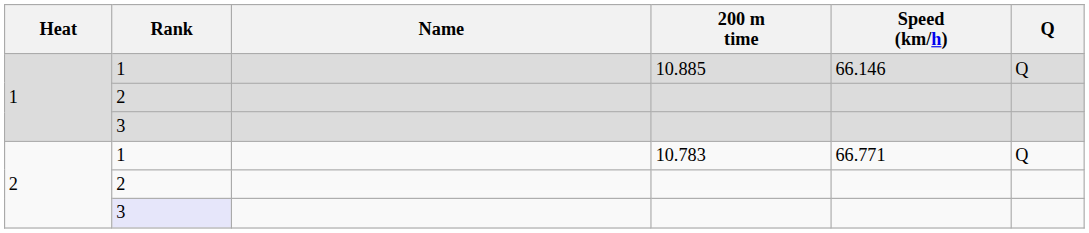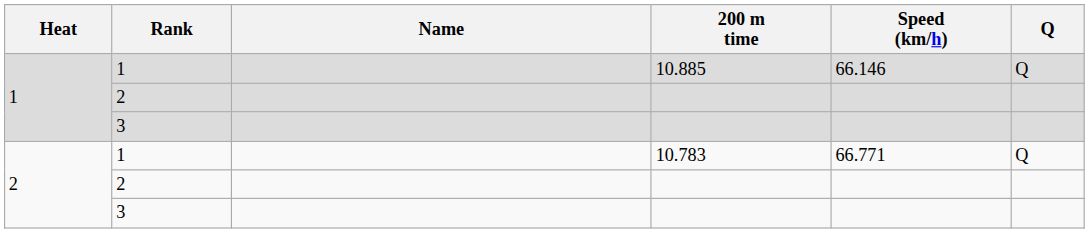(121, 213) lavender background -> (121, 213) no background
